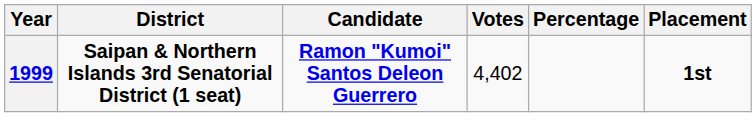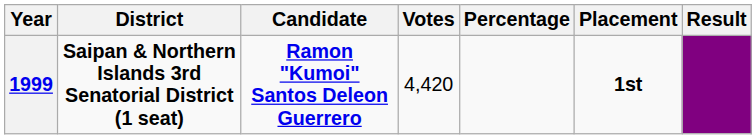+ column: (717, 20)
(498, 73) 4,402 -> (429, 84) 4,420
